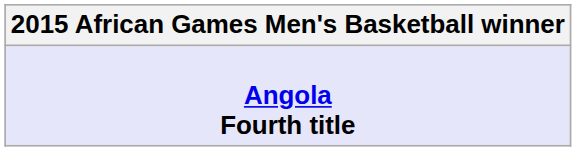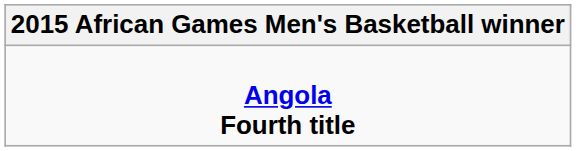(288, 109) lavender background -> (288, 109) no background
